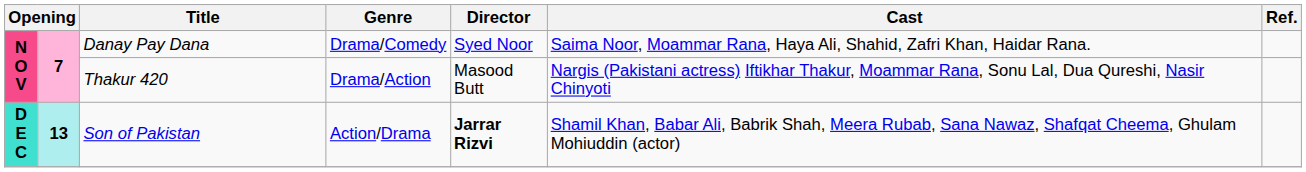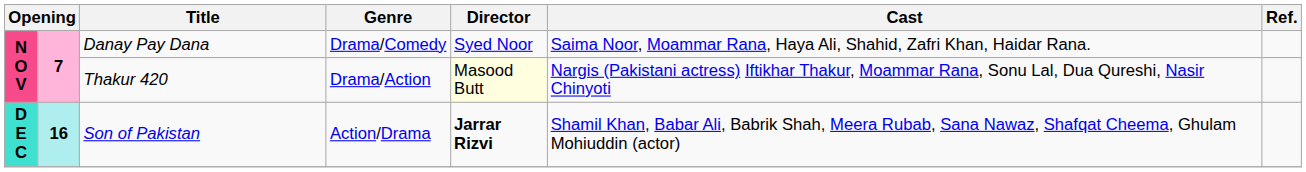(484, 79) no background -> (484, 79) lightyellow background
(59, 134) 13 -> (59, 134) 16
